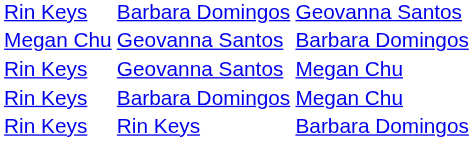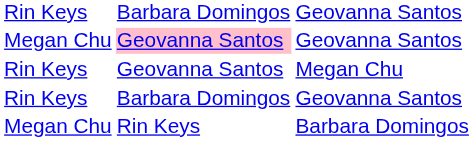(200, 40) no background -> (200, 40) pink background
(382, 40) Barbara Domingos -> (379, 40) Geovanna Santos
(349, 97) Megan Chu -> (379, 97) Geovanna Santos
(46, 126) Rin Keys -> (58, 126) Megan Chu
